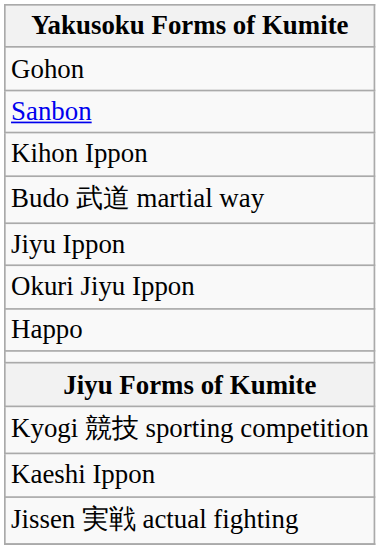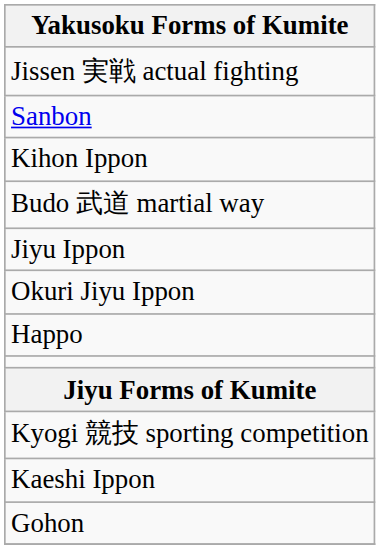(48, 68) Gohon -> (155, 70) Jissen 実戦 actual fighting
(155, 518) Jissen 実戦 actual fighting -> (48, 522) Gohon
